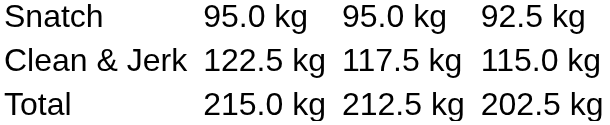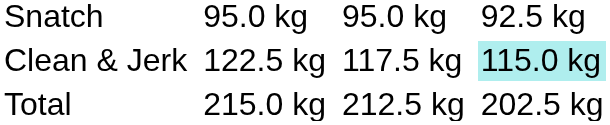(541, 60) no background -> (541, 60) paleturquoise background
